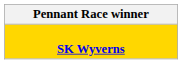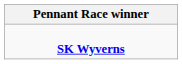(91, 48) gold background -> (91, 48) no background
